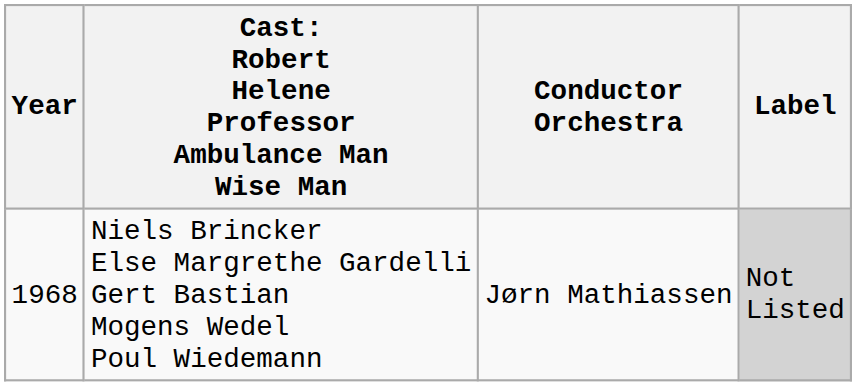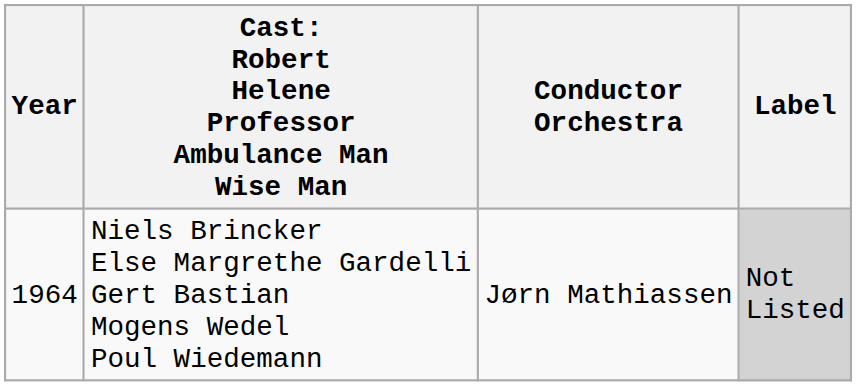(45, 295) 1968 -> (45, 295) 1964
